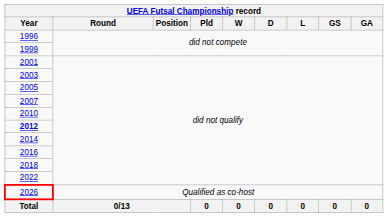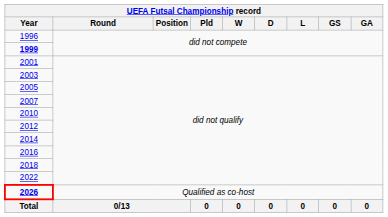(29, 49) normal -> (29, 49) bold
(29, 126) bold -> (29, 126) normal
(29, 192) normal -> (29, 192) bold
